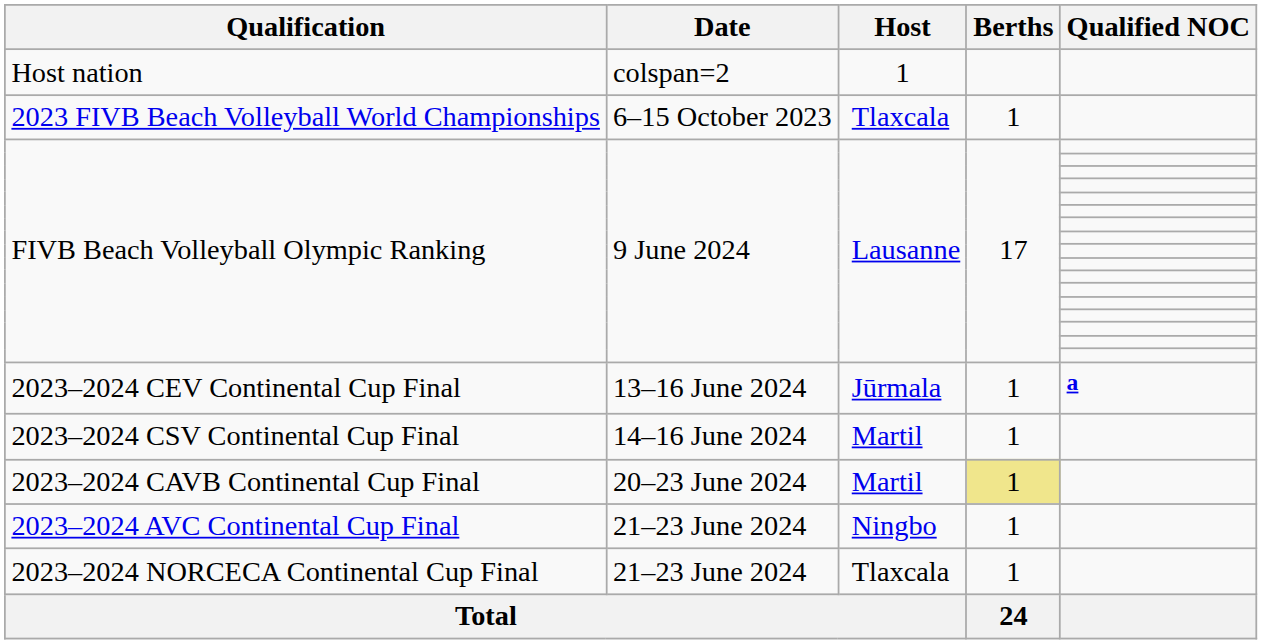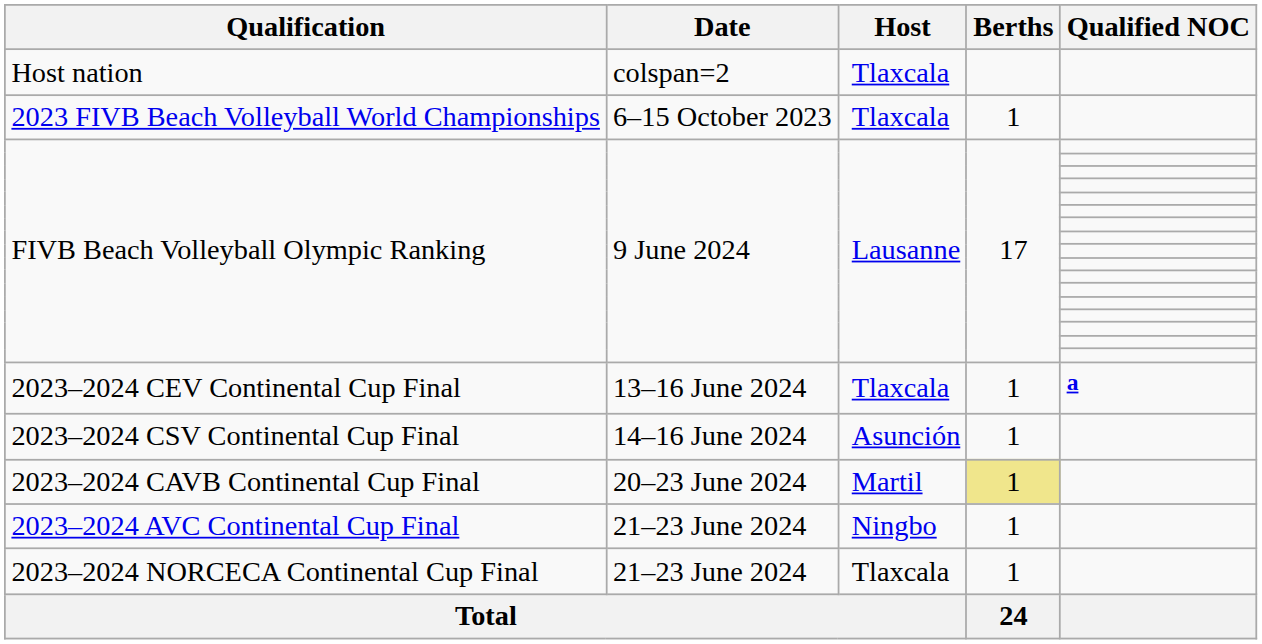(902, 71) 1 -> (897, 71) Tlaxcala
(893, 387) Jūrmala -> (897, 387) Tlaxcala
(884, 436) Martil -> (902, 436) Asunción
